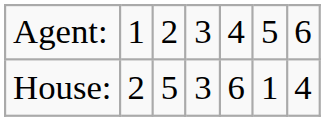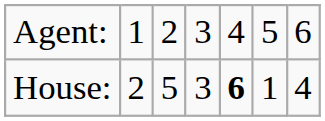(236, 87) normal -> (236, 87) bold
